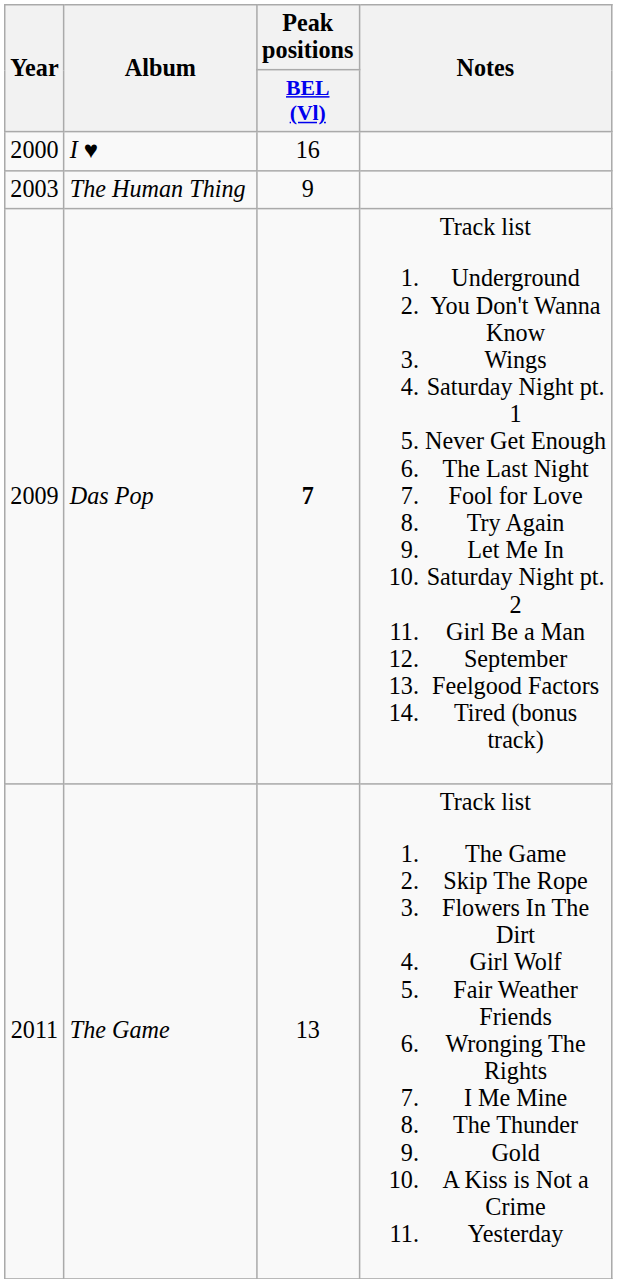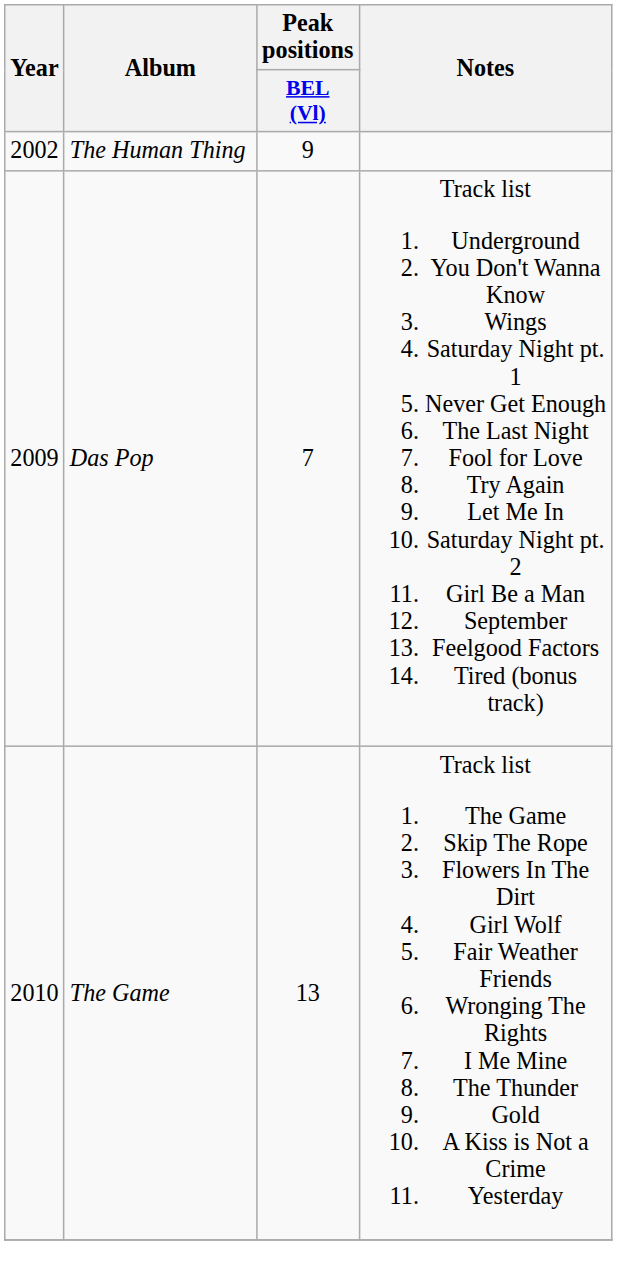- row: (84, 150)
(34, 189) 2003 -> (34, 150) 2002
(308, 496) bold -> (308, 457) normal
(34, 1031) 2011 -> (34, 992) 2010
